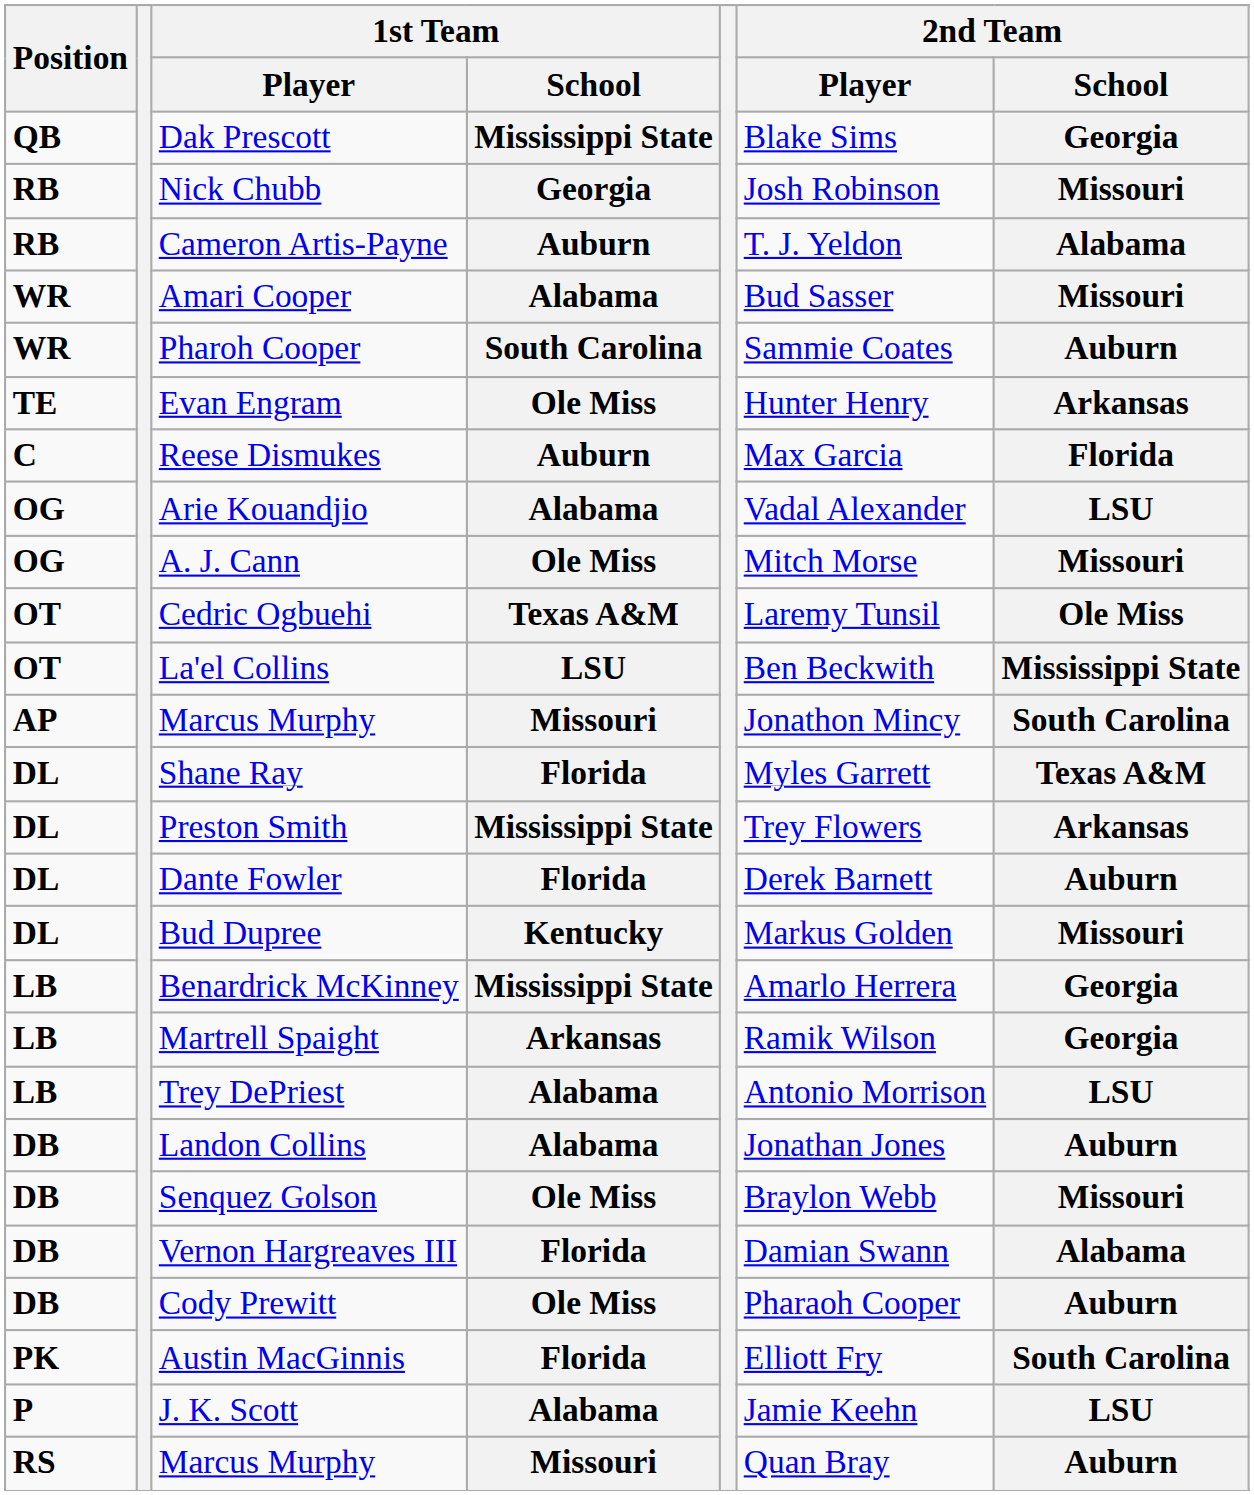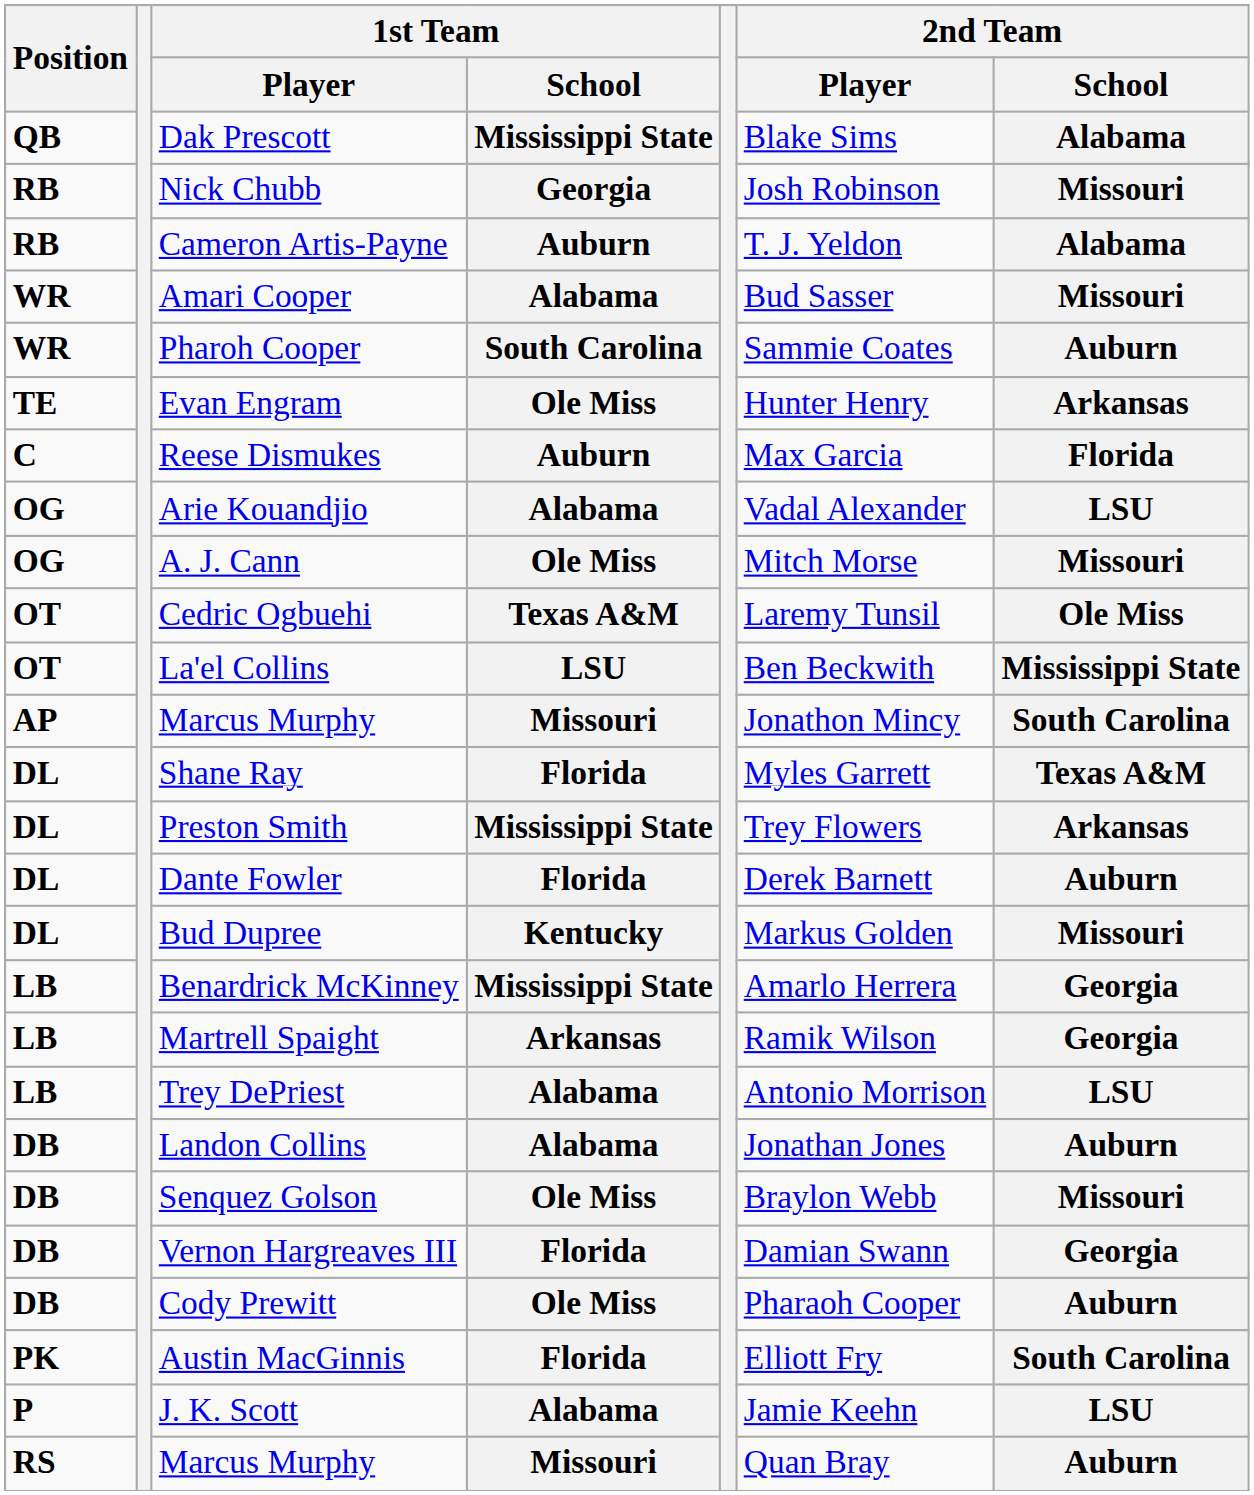(1121, 137) Georgia -> (1121, 137) Alabama
(1121, 1250) Alabama -> (1121, 1250) Georgia
